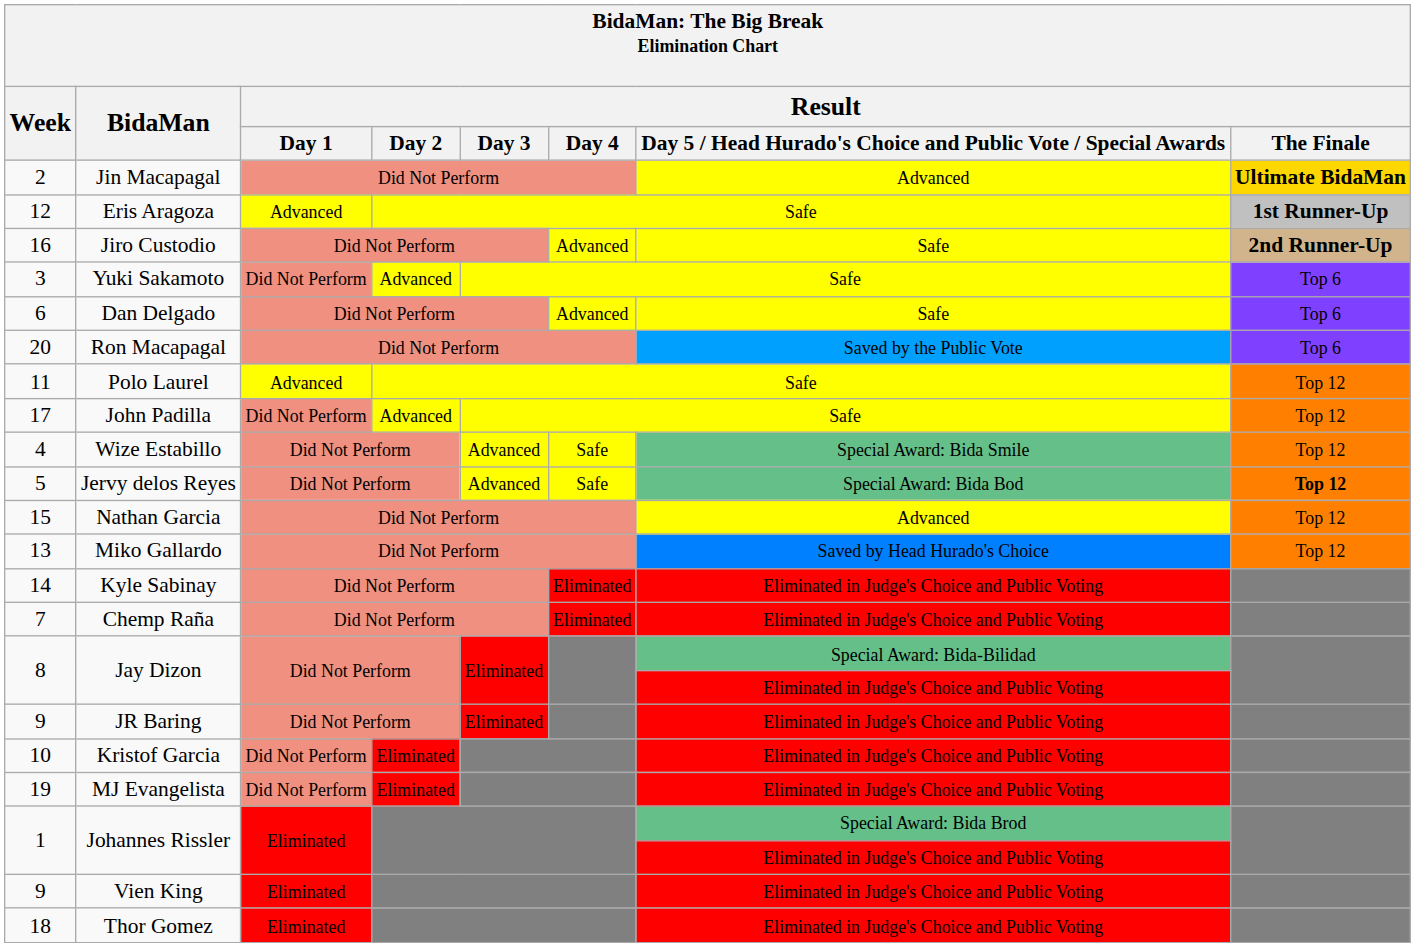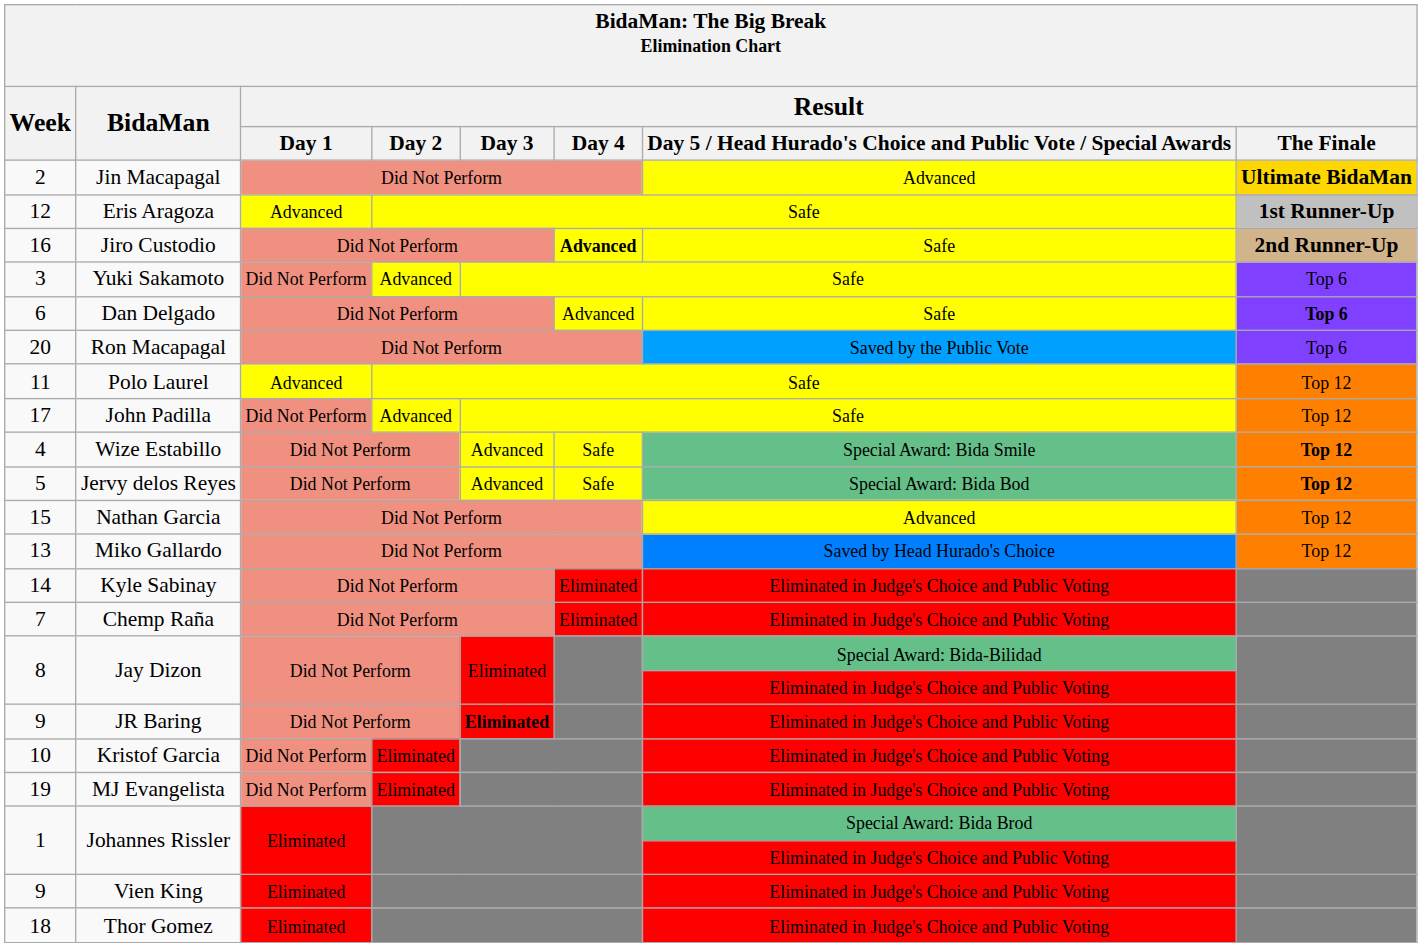(592, 246) normal -> (598, 245) bold
(1321, 314) normal -> (1327, 313) bold
(1321, 450) normal -> (1327, 449) bold
(504, 722) normal -> (507, 721) bold
